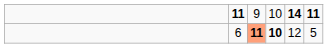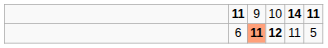(275, 33) 10 -> (275, 33) 12
(294, 33) 12 -> (294, 33) 11
